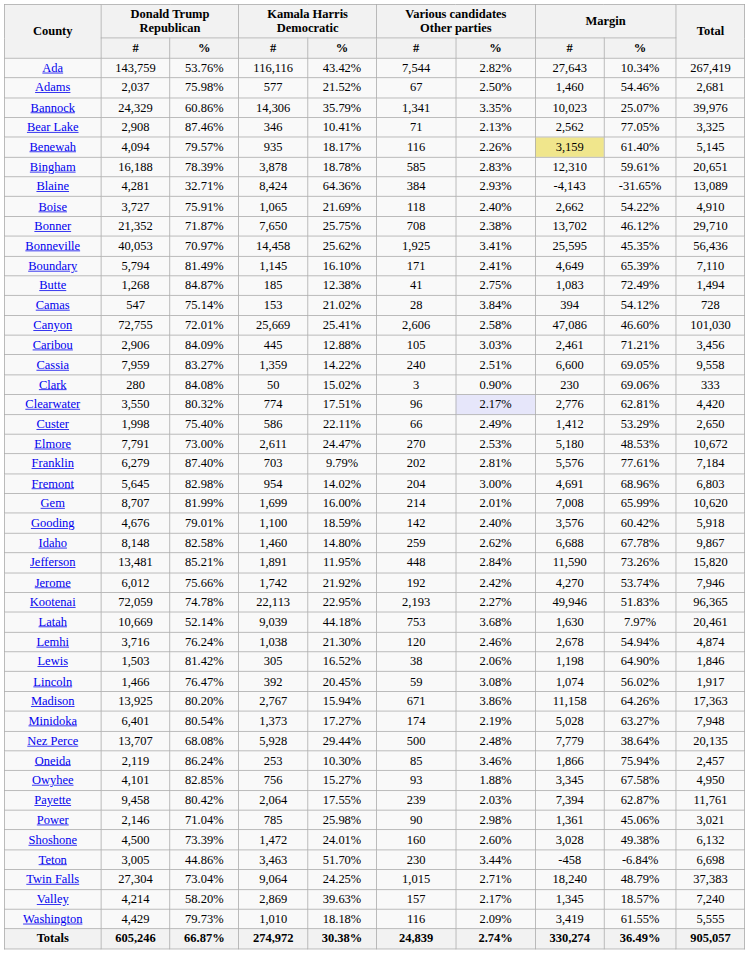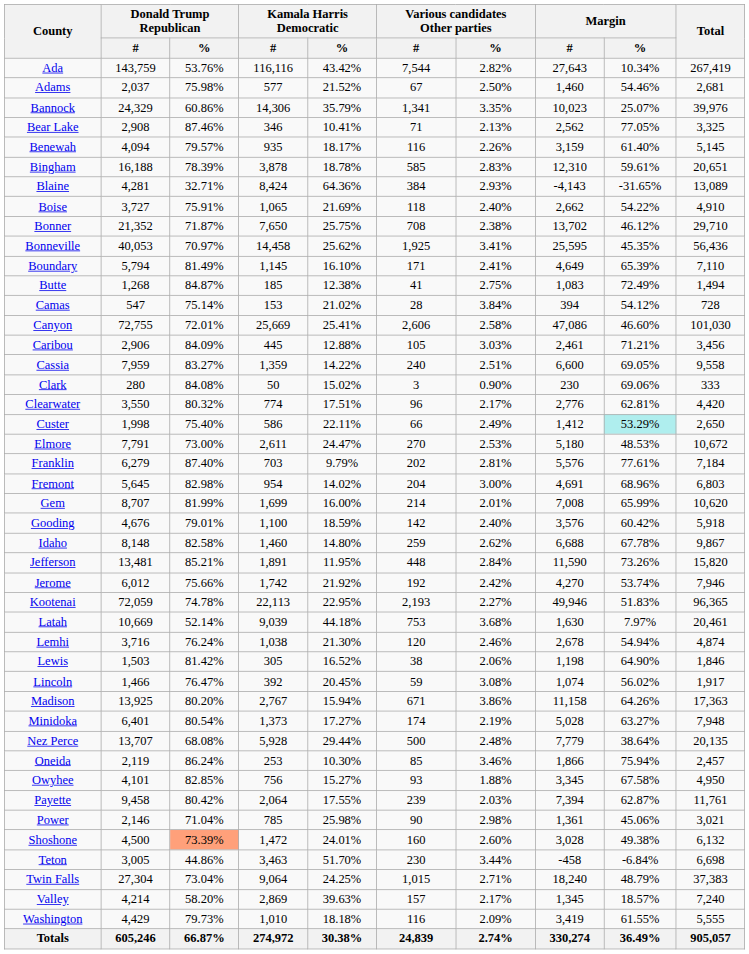(570, 147) khaki background -> (570, 147) no background
(496, 404) lavender background -> (496, 404) no background
(640, 424) no background -> (640, 424) paleturquoise background
(204, 839) no background -> (204, 839) lightsalmon background
